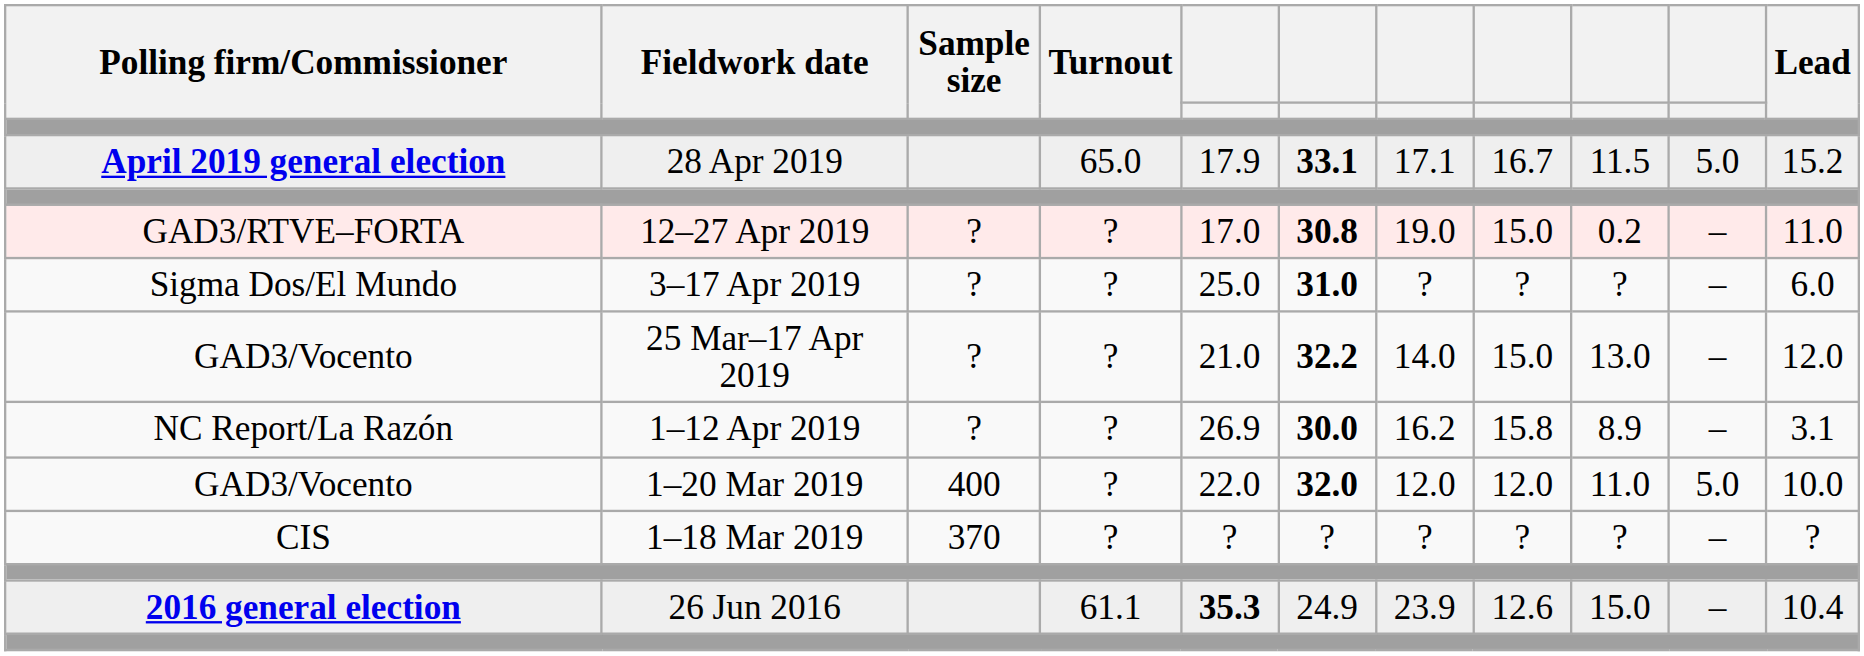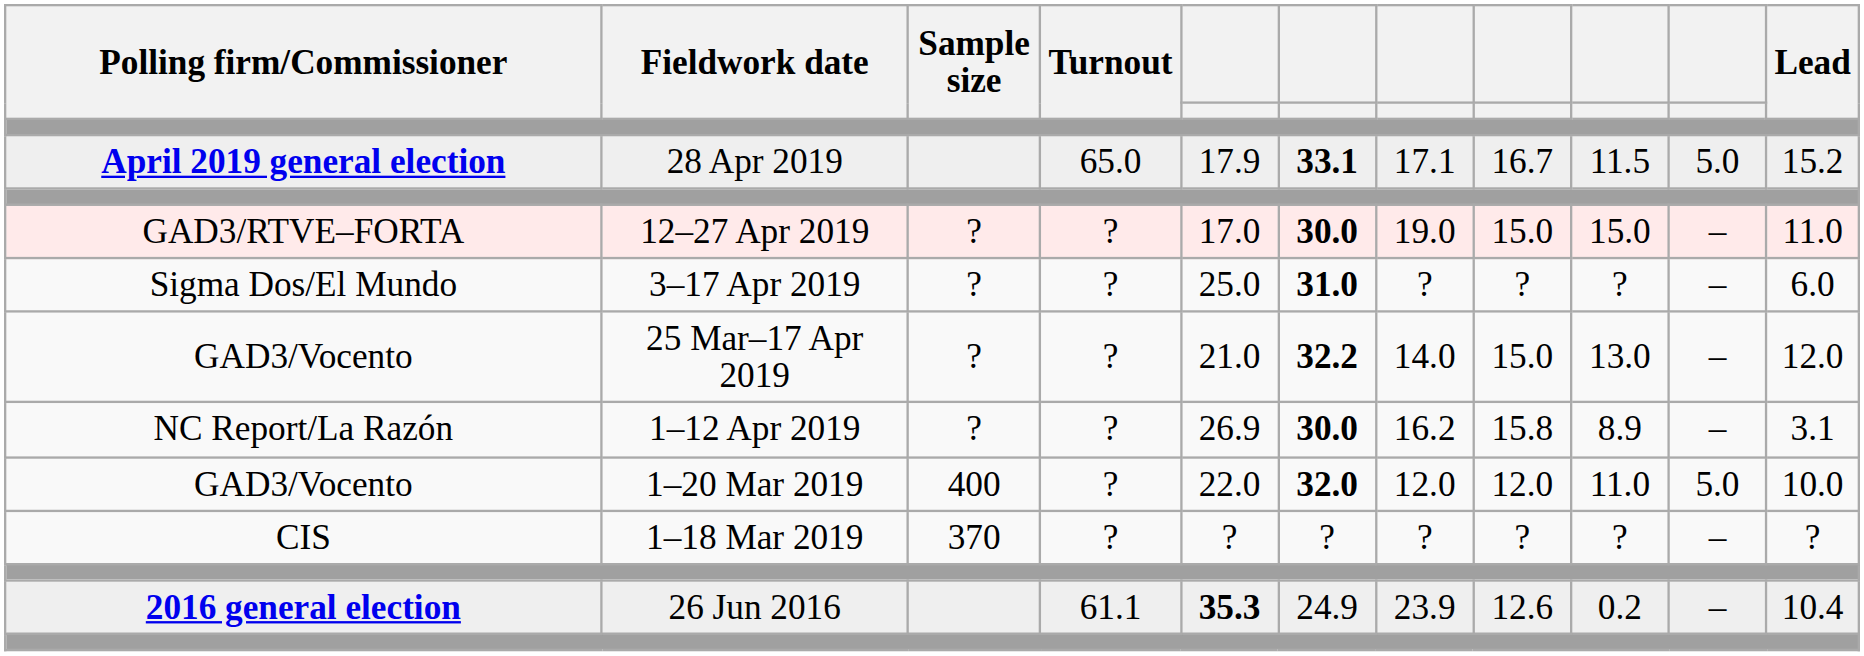(1327, 231) 30.8 -> (1327, 231) 30.0
(1620, 231) 0.2 -> (1620, 231) 15.0
(1620, 606) 15.0 -> (1620, 606) 0.2
